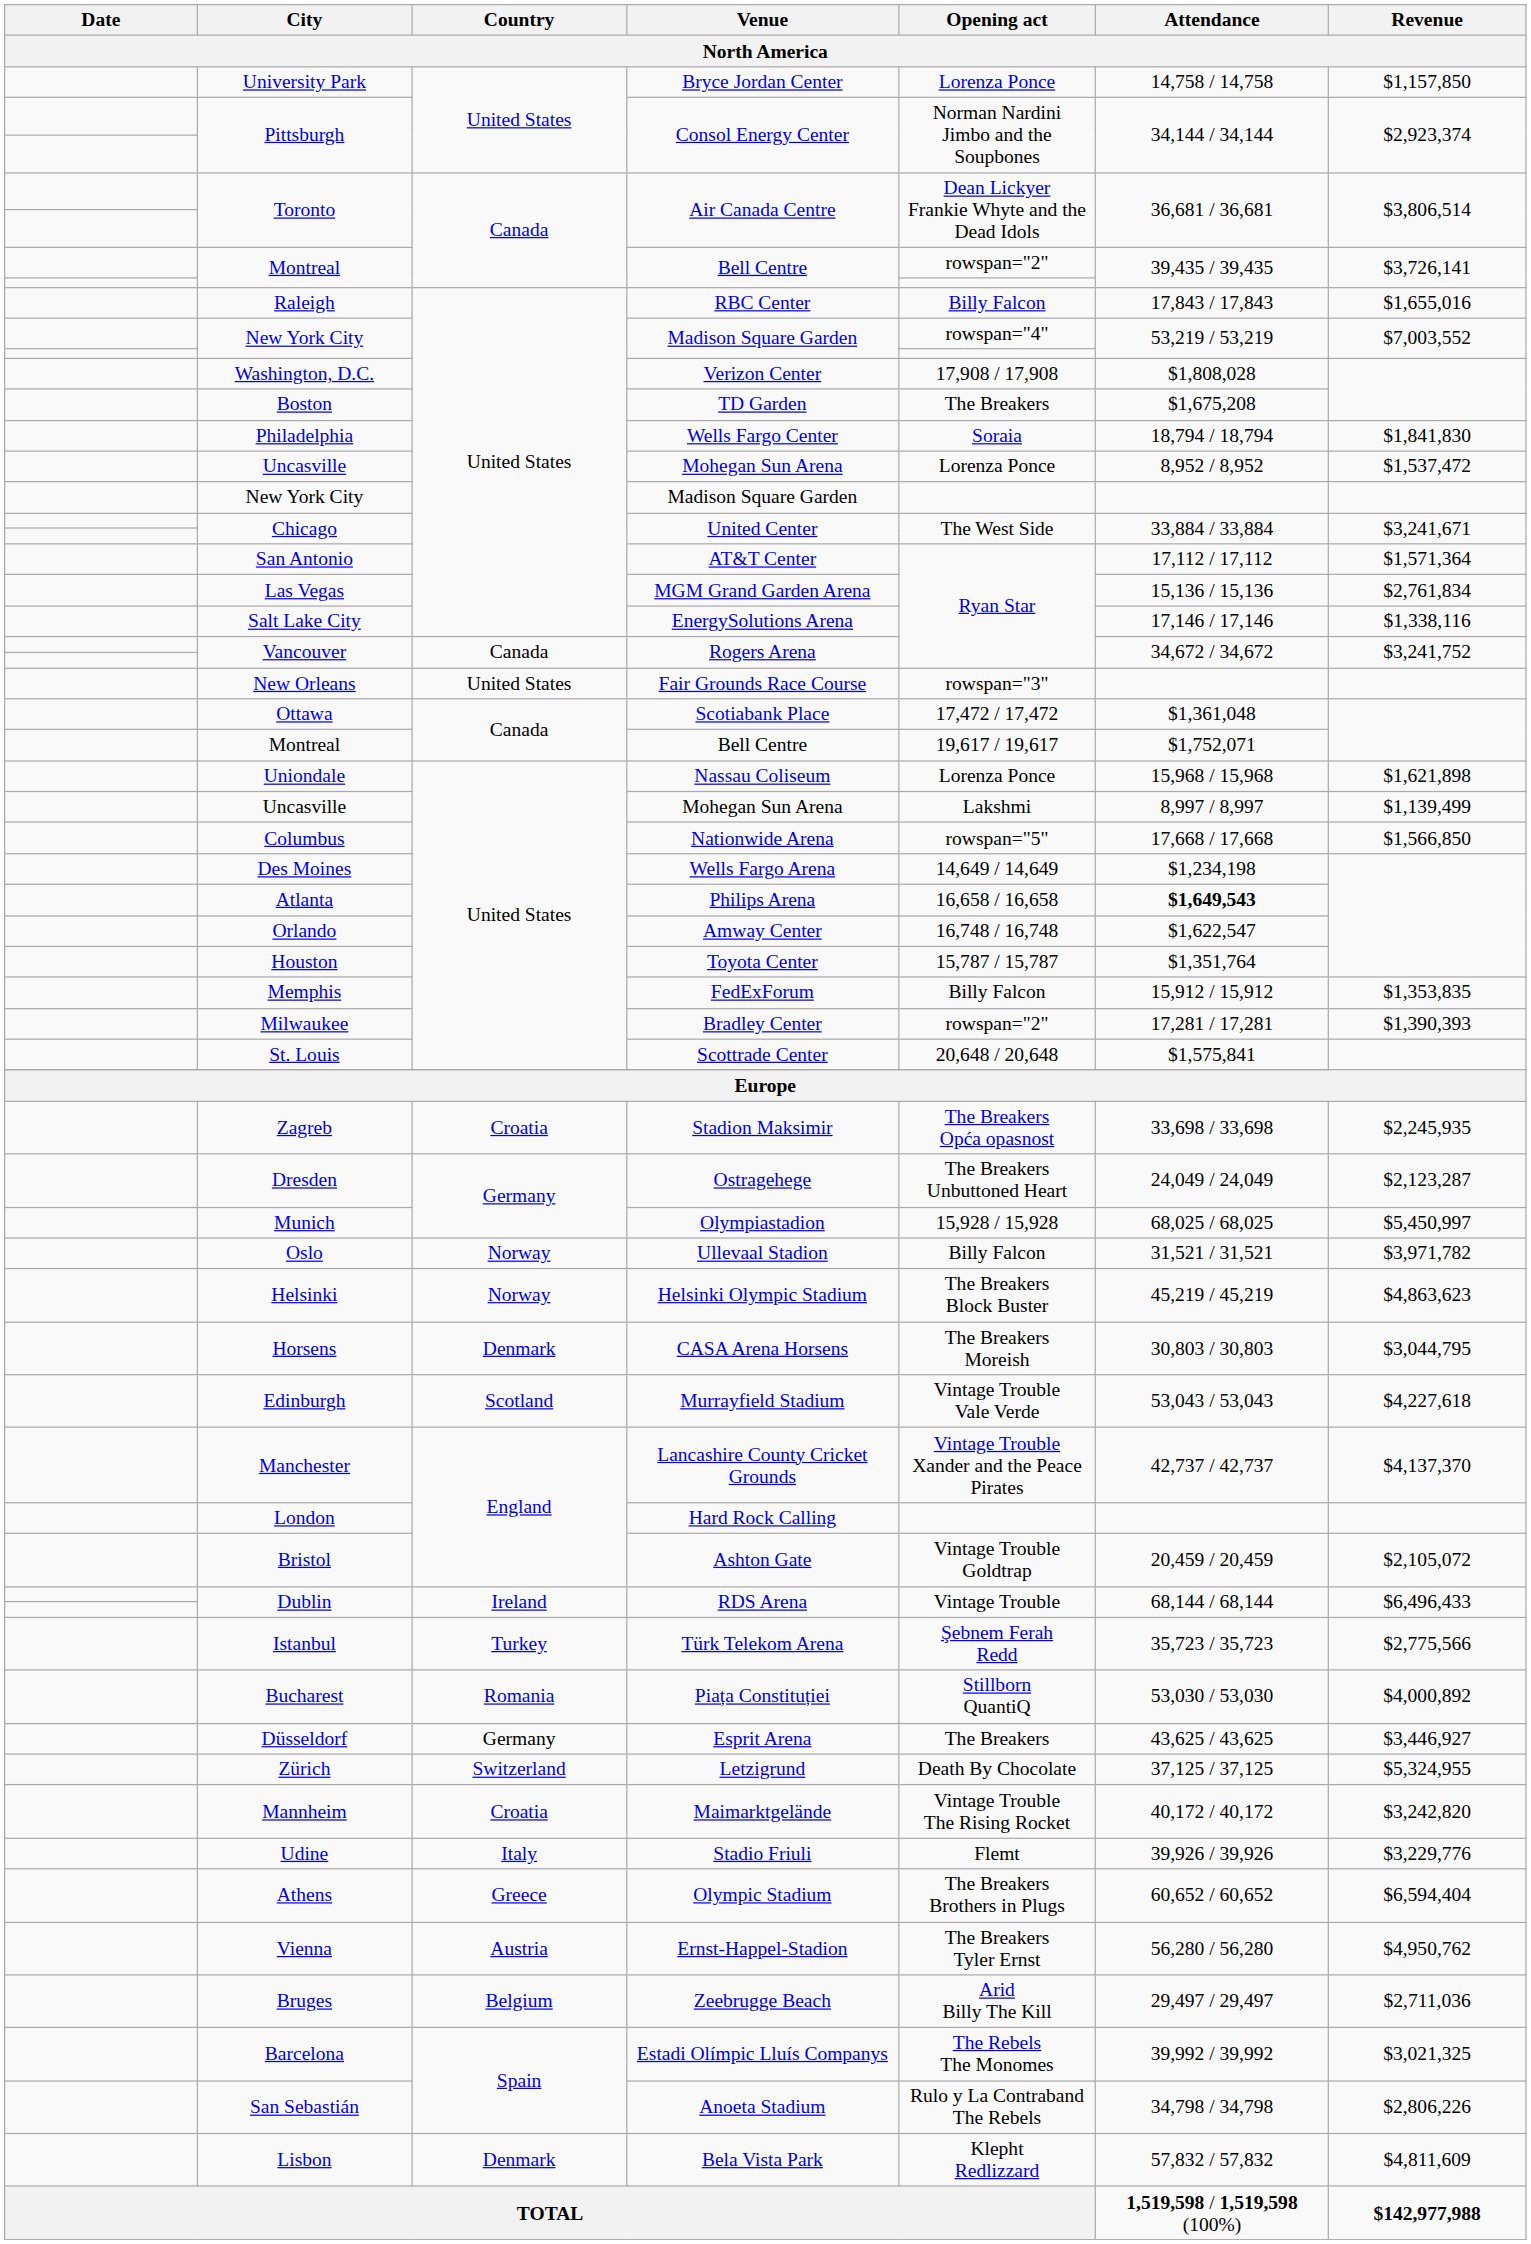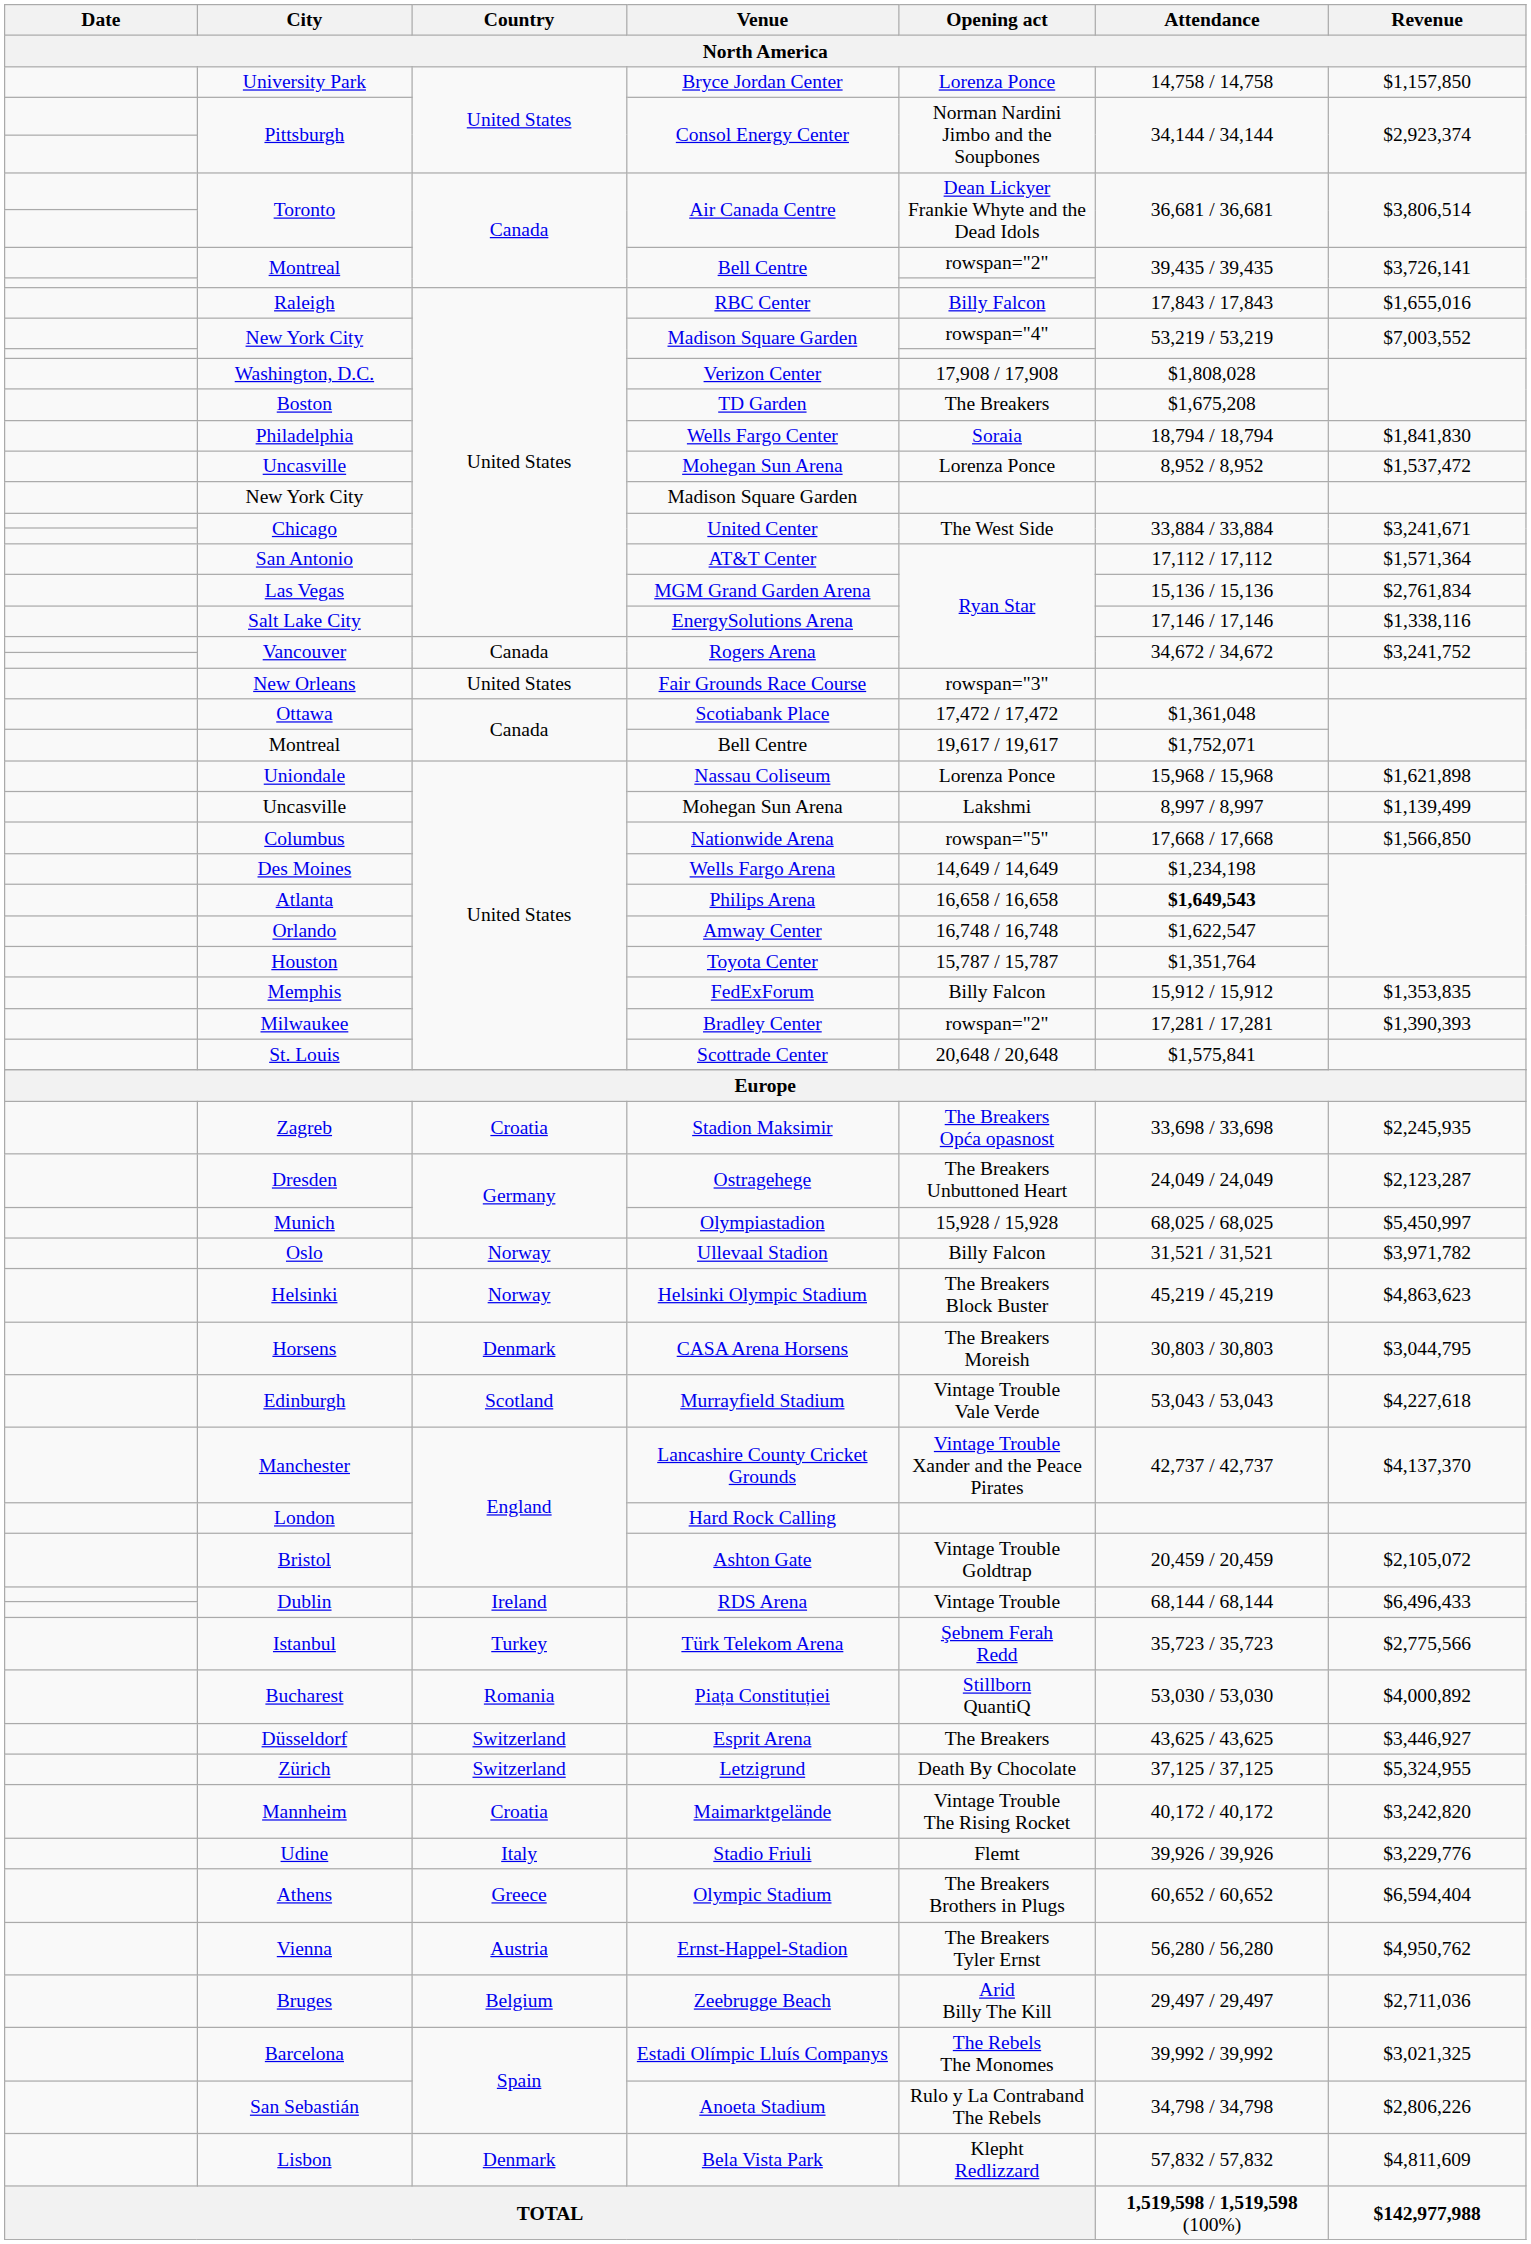(519, 1738) Germany -> (519, 1738) Switzerland
